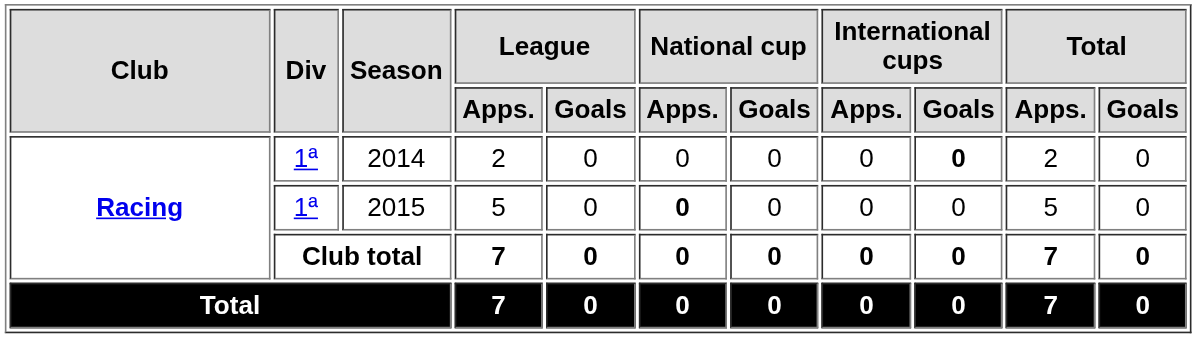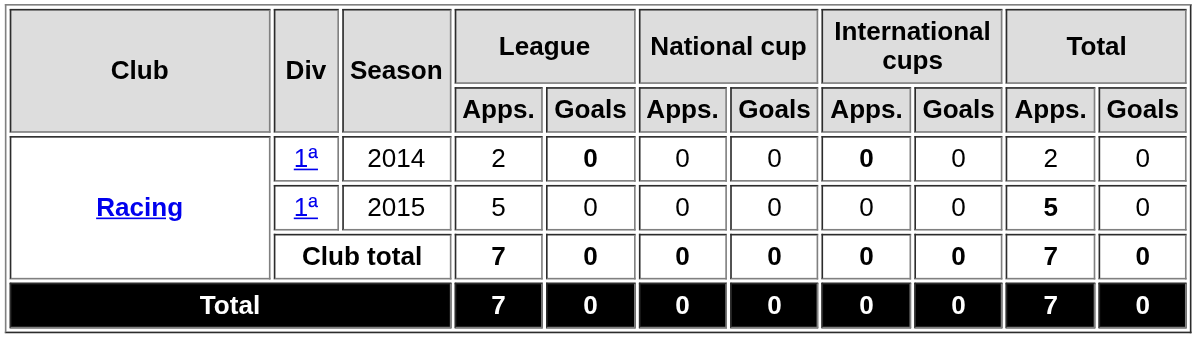(590, 158) normal -> (590, 158) bold
(867, 158) normal -> (867, 158) bold
(959, 158) bold -> (959, 158) normal
(683, 207) bold -> (683, 207) normal
(1051, 207) normal -> (1051, 207) bold
